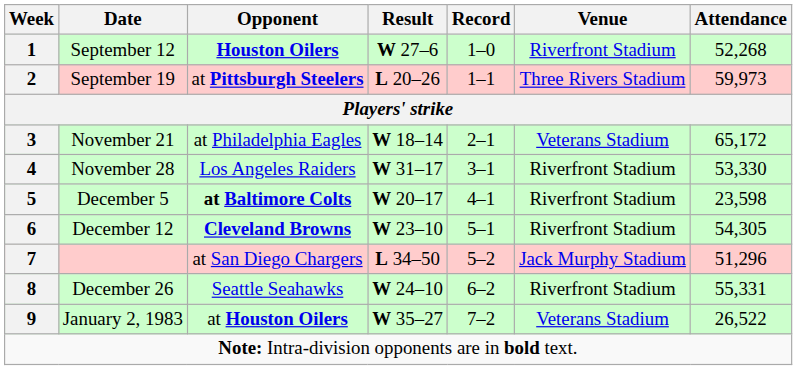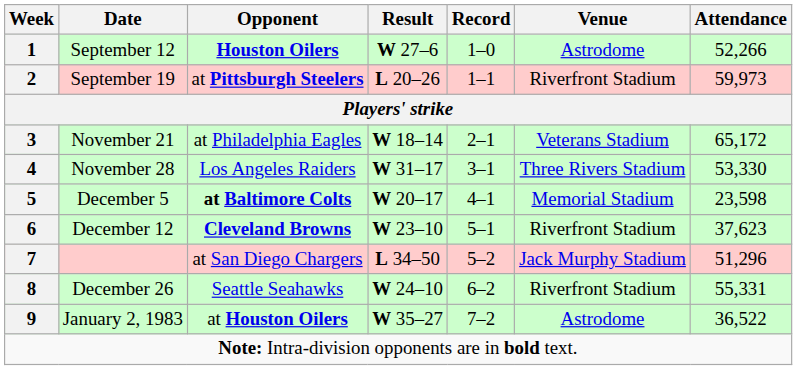(603, 49) Riverfront Stadium -> (603, 49) Astrodome
(741, 49) 52,268 -> (741, 49) 52,266
(603, 79) Three Rivers Stadium -> (603, 79) Riverfront Stadium
(603, 169) Riverfront Stadium -> (603, 169) Three Rivers Stadium
(603, 199) Riverfront Stadium -> (603, 199) Memorial Stadium
(741, 229) 54,305 -> (741, 229) 37,623
(603, 318) Veterans Stadium -> (603, 318) Astrodome
(741, 318) 26,522 -> (741, 318) 36,522
